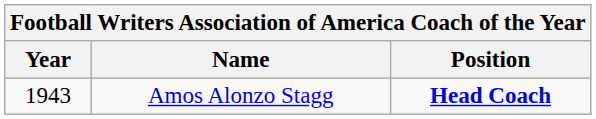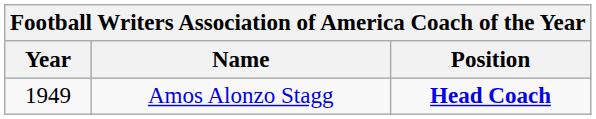(48, 95) 1943 -> (48, 95) 1949
